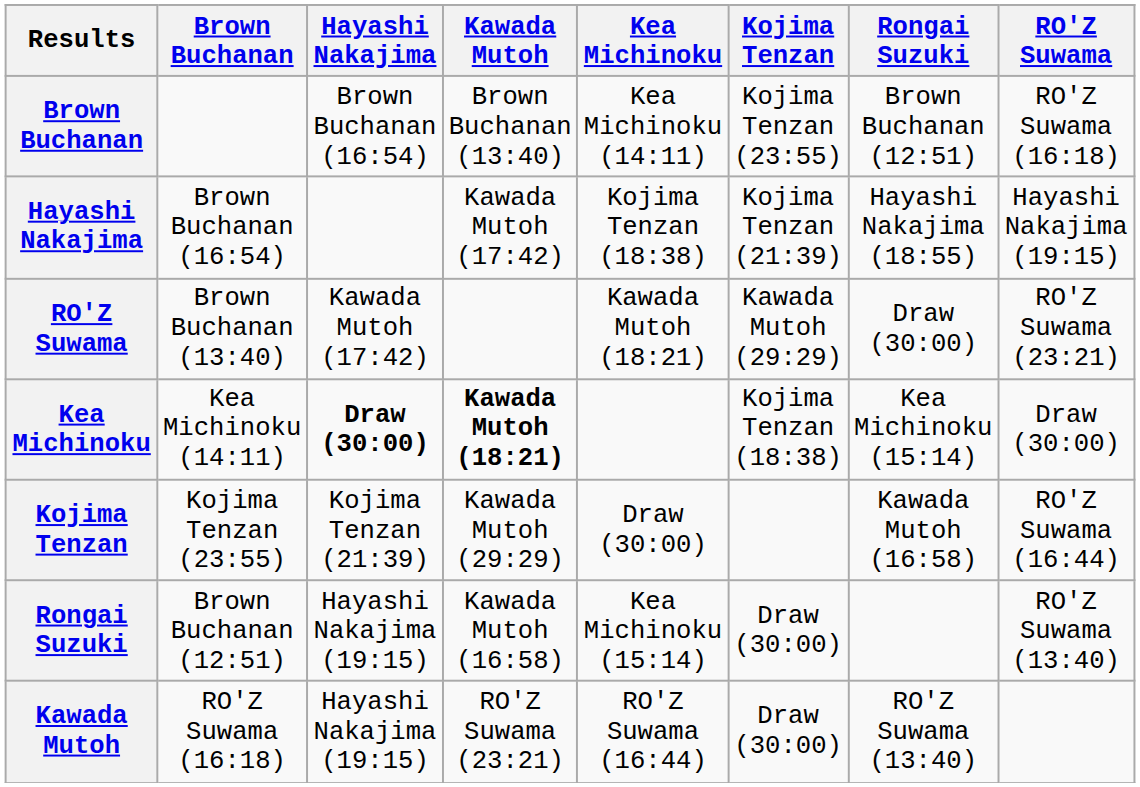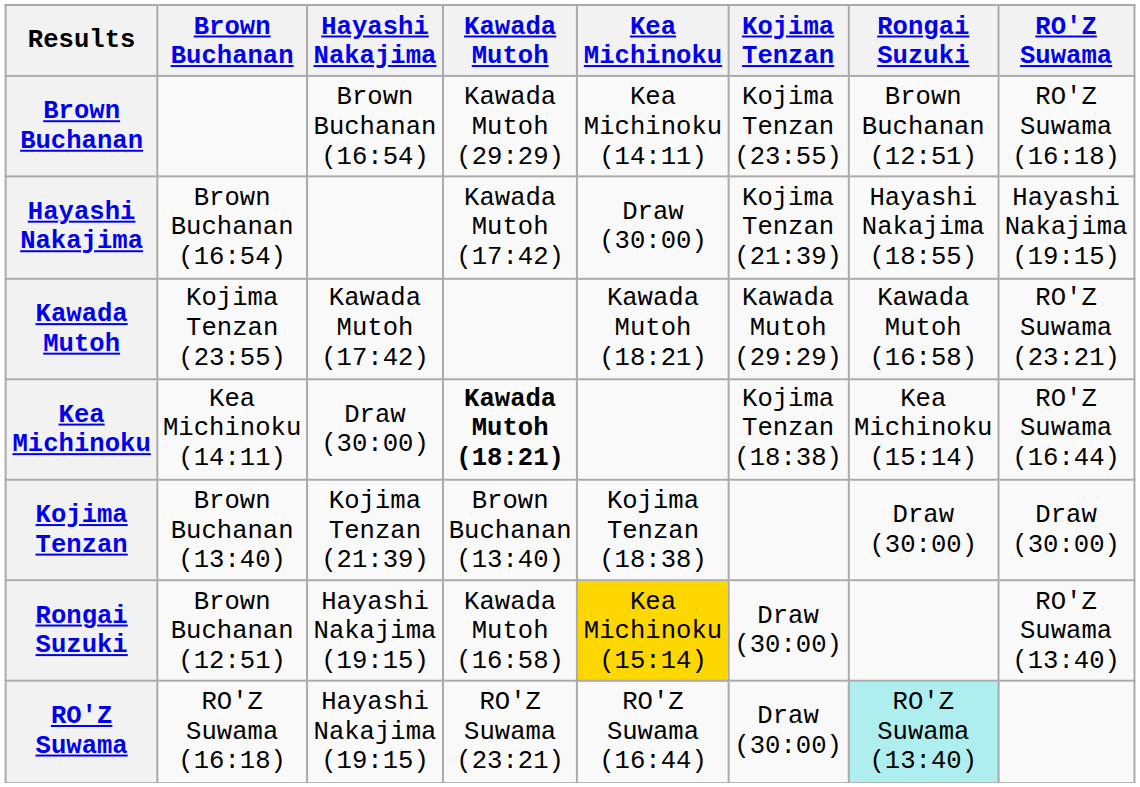(510, 127) Brown Buchanan (13:40) -> (510, 127) Kawada Mutoh (29:29)
(653, 228) Kojima Tenzan (18:38) -> (653, 228) Draw (30:00)
(82, 328) RO'Z Suwama -> (82, 328) Kawada Mutoh
(232, 328) Brown Buchanan (13:40) -> (232, 328) Kojima Tenzan (23:55)
(923, 328) Draw (30:00) -> (923, 328) Kawada Mutoh (16:58)
(375, 429) bold -> (375, 429) normal
(1066, 429) Draw (30:00) -> (1066, 429) RO'Z Suwama (16:44)
(232, 530) Kojima Tenzan (23:55) -> (232, 530) Brown Buchanan (13:40)
(510, 530) Kawada Mutoh (29:29) -> (510, 530) Brown Buchanan (13:40)
(653, 530) Draw (30:00) -> (653, 530) Kojima Tenzan (18:38)
(923, 530) Kawada Mutoh (16:58) -> (923, 530) Draw (30:00)
(1066, 530) RO'Z Suwama (16:44) -> (1066, 530) Draw (30:00)
(653, 631) no background -> (653, 631) gold background
(82, 732) Kawada Mutoh -> (82, 732) RO'Z Suwama
(923, 732) no background -> (923, 732) paleturquoise background
